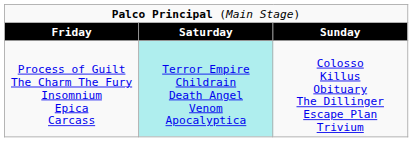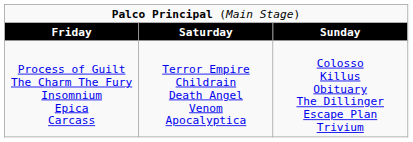(206, 95) paleturquoise background -> (206, 95) no background
